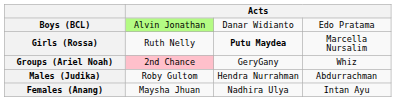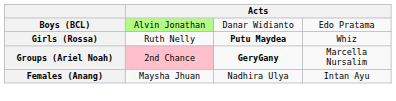(347, 44) Marcella Nursalim -> (347, 39) Whiz
(258, 62) normal -> (258, 57) bold
(347, 62) Whiz -> (347, 57) Marcella Nursalim
- row: (65, 76)
